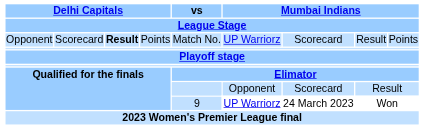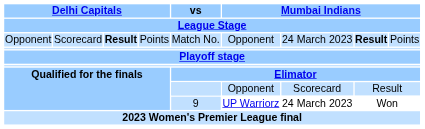(252, 40) UP Warriorz -> (251, 40) Opponent
(318, 40) Scorecard -> (317, 40) 24 March 2023
(371, 40) normal -> (371, 40) bold
